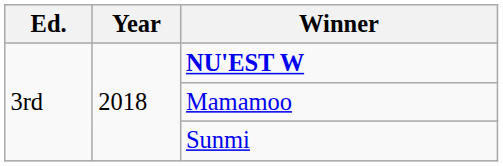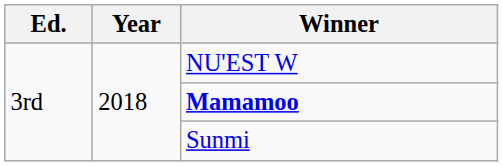(245, 62) bold -> (242, 62) normal
(239, 101) normal -> (242, 101) bold
